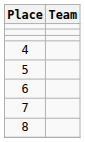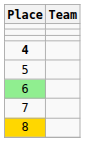(25, 50) normal -> (25, 50) bold
(25, 89) no background -> (25, 89) lightgreen background
(25, 127) no background -> (25, 127) gold background
